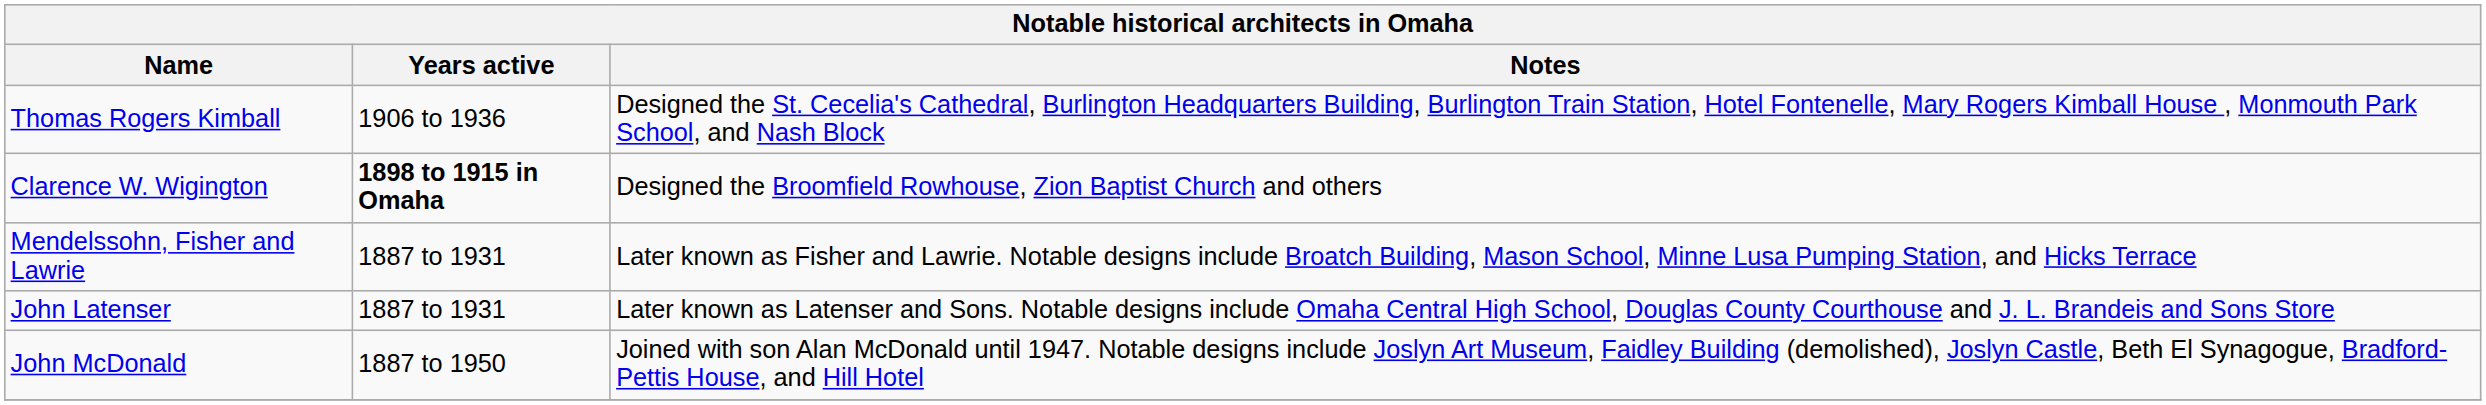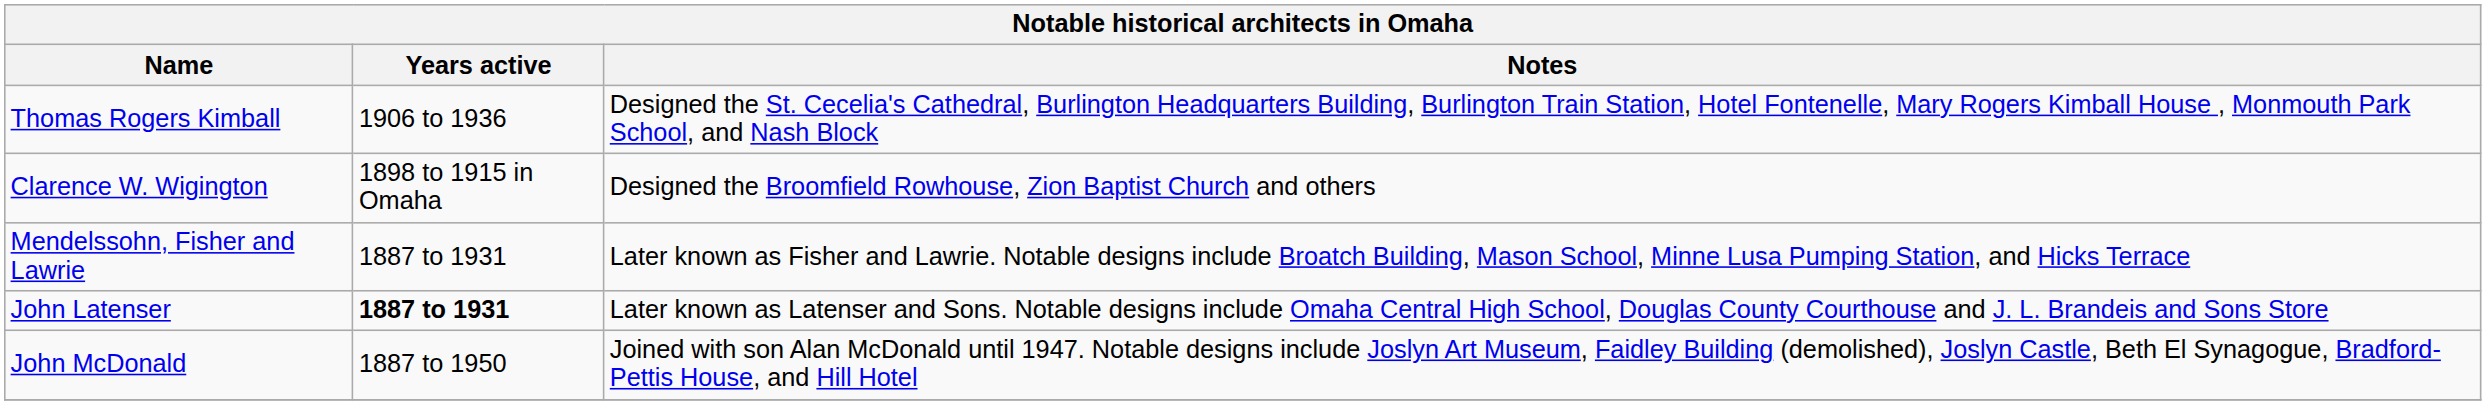(448, 187) bold -> (446, 187) normal
(432, 310) normal -> (434, 310) bold
